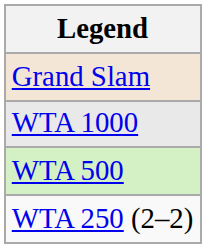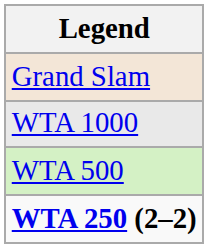(103, 218) normal -> (104, 218) bold
